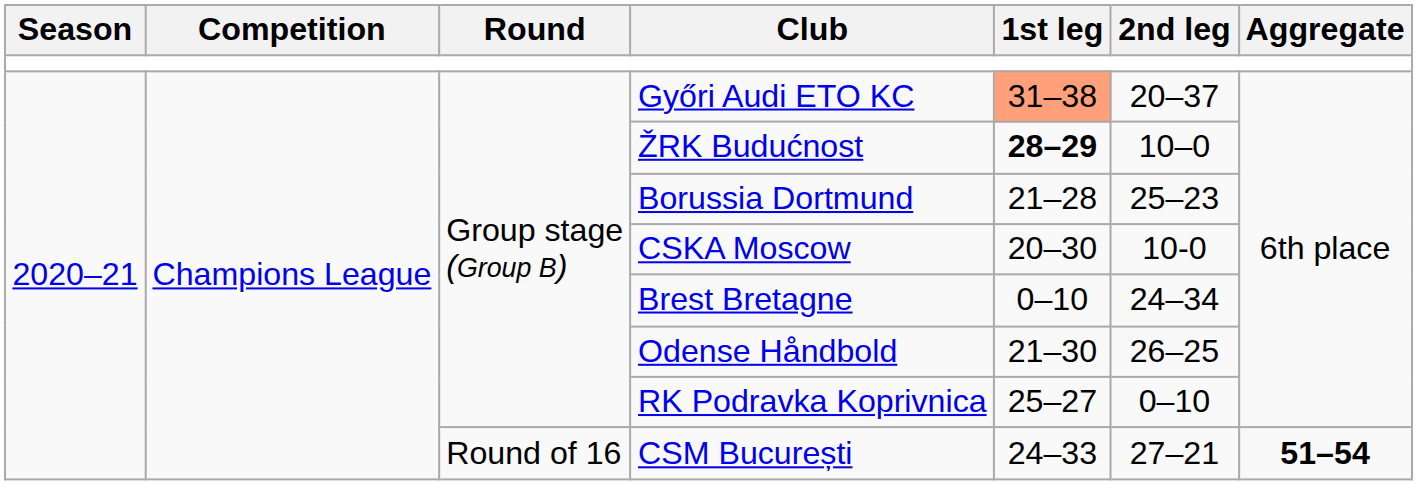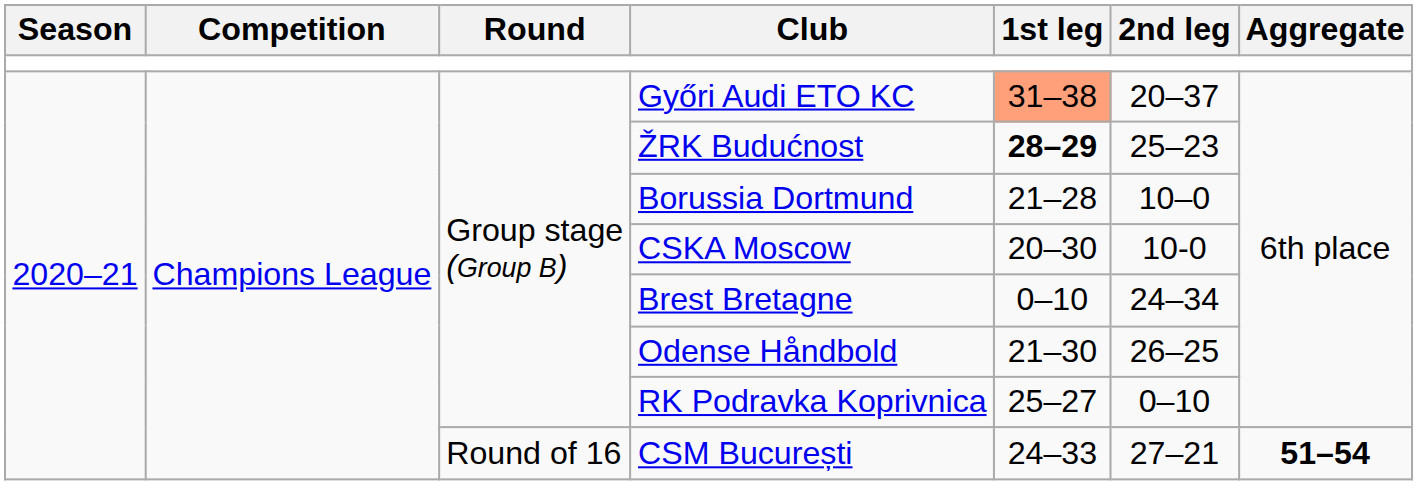(1174, 146) 10–0 -> (1174, 146) 25–23
(1174, 197) 25–23 -> (1174, 197) 10–0
